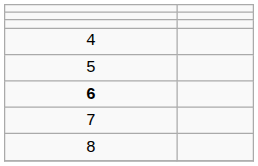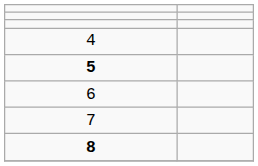(91, 68) normal -> (91, 68) bold
(91, 94) bold -> (91, 94) normal
(91, 147) normal -> (91, 147) bold
